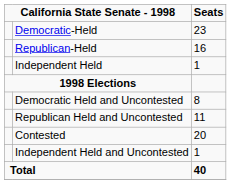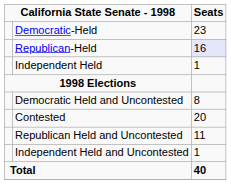(200, 48) no background -> (200, 48) lavender background
rows swapped: (40, 135) <-> (99, 118)
